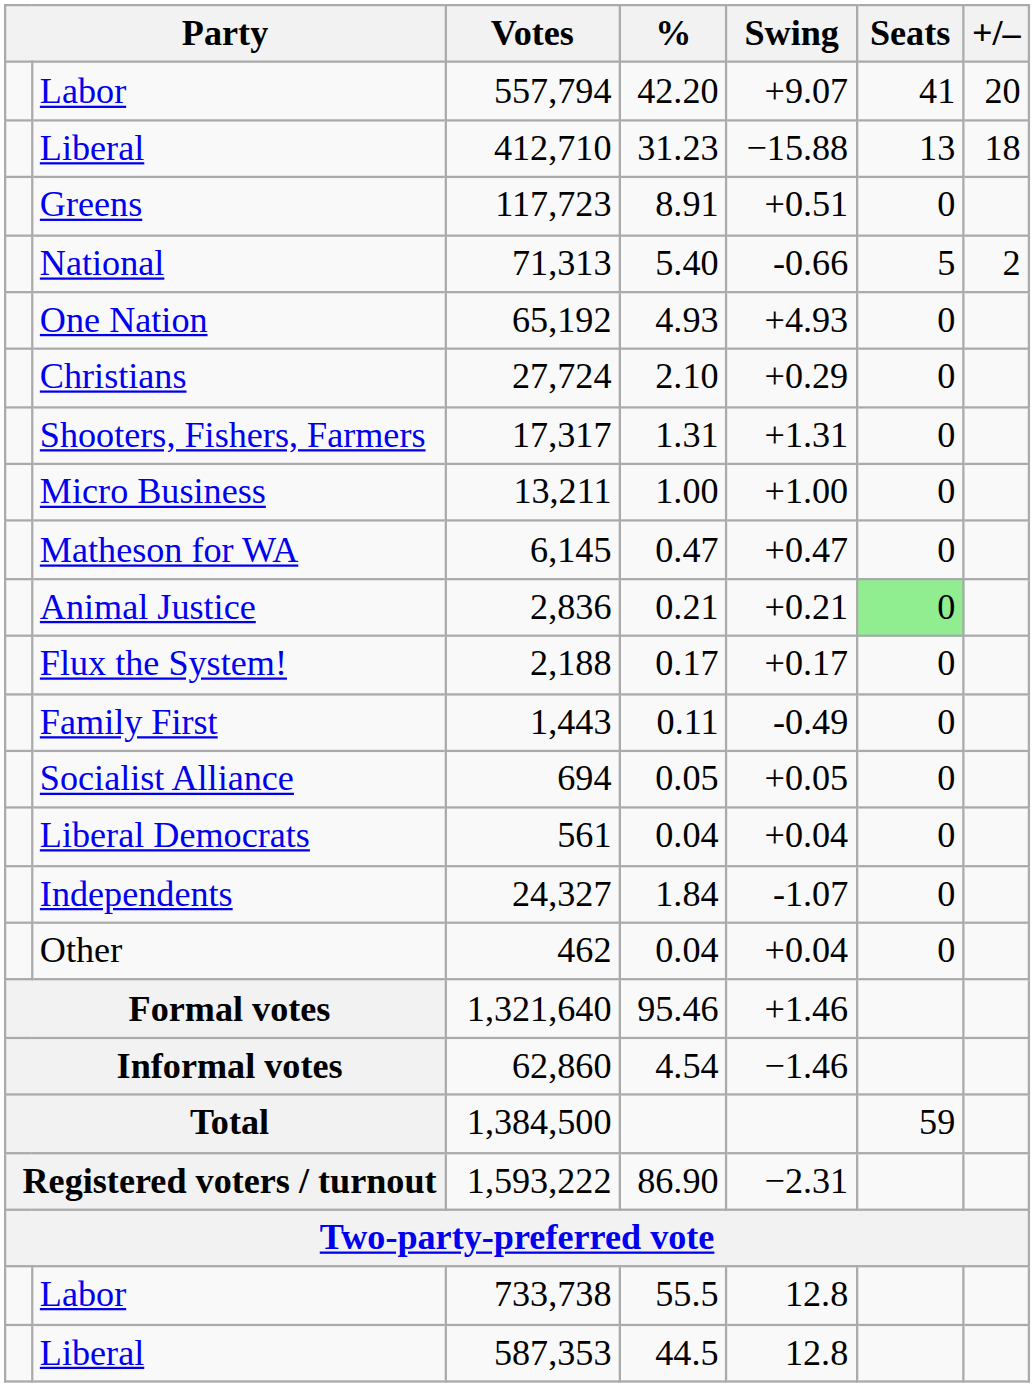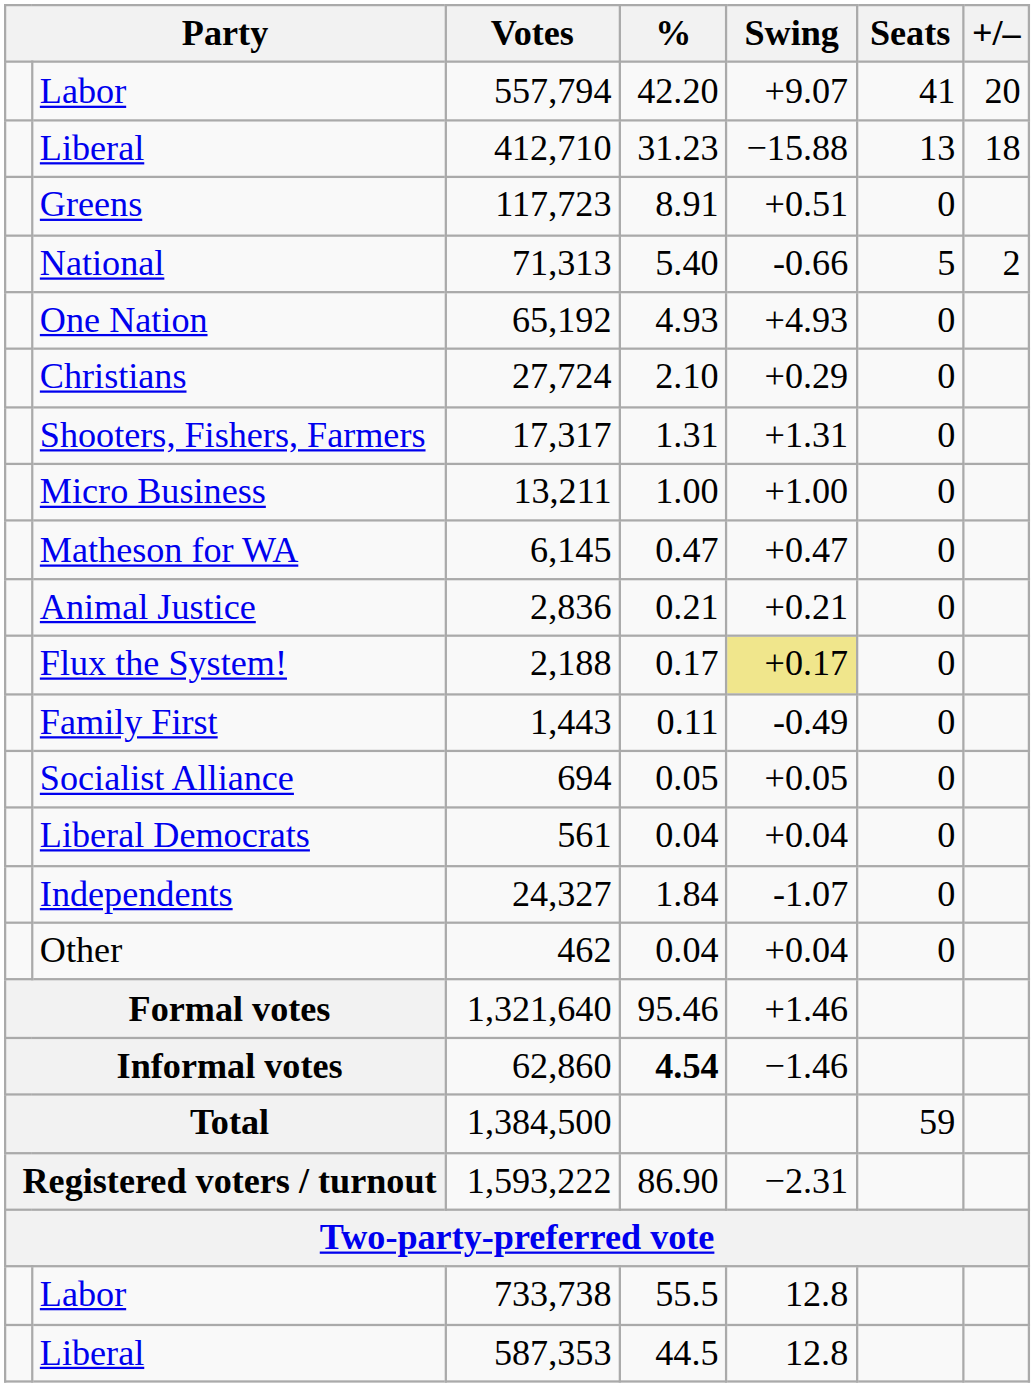(946, 606) lightgreen background -> (946, 606) no background
(806, 663) no background -> (806, 663) khaki background
(687, 1065) normal -> (687, 1065) bold
